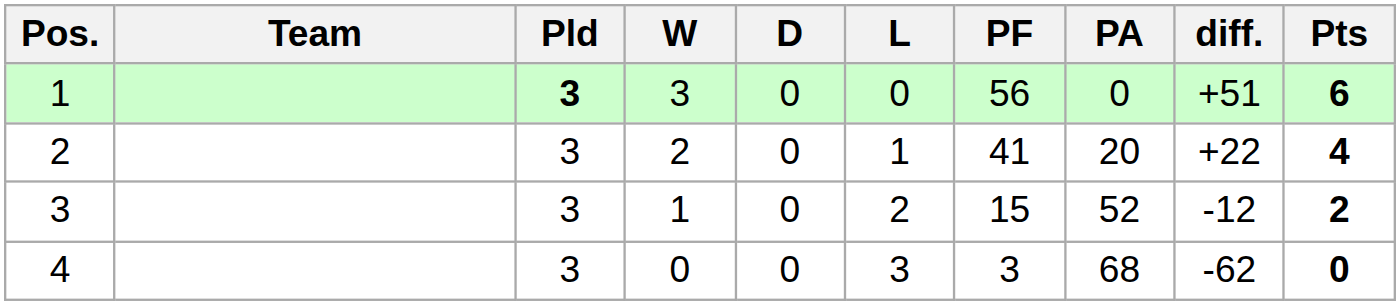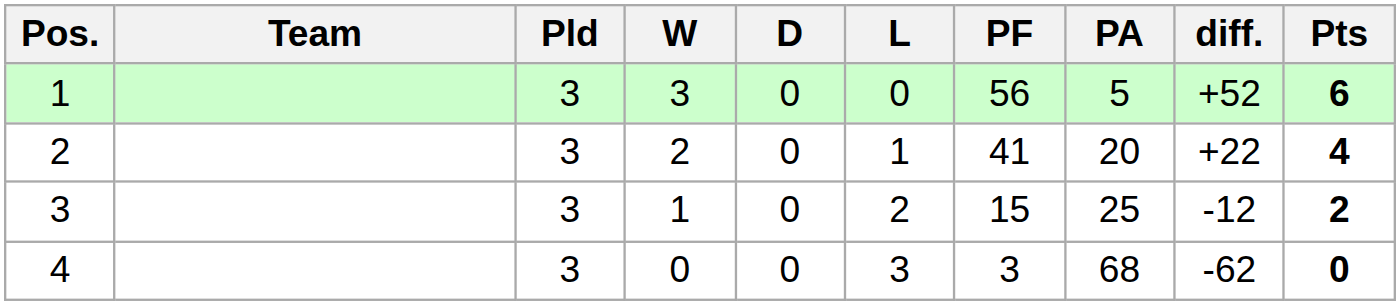(570, 92) bold -> (570, 92) normal
(1119, 92) 0 -> (1119, 92) 5
(1229, 92) +51 -> (1229, 92) +52
(1119, 210) 52 -> (1119, 210) 25
